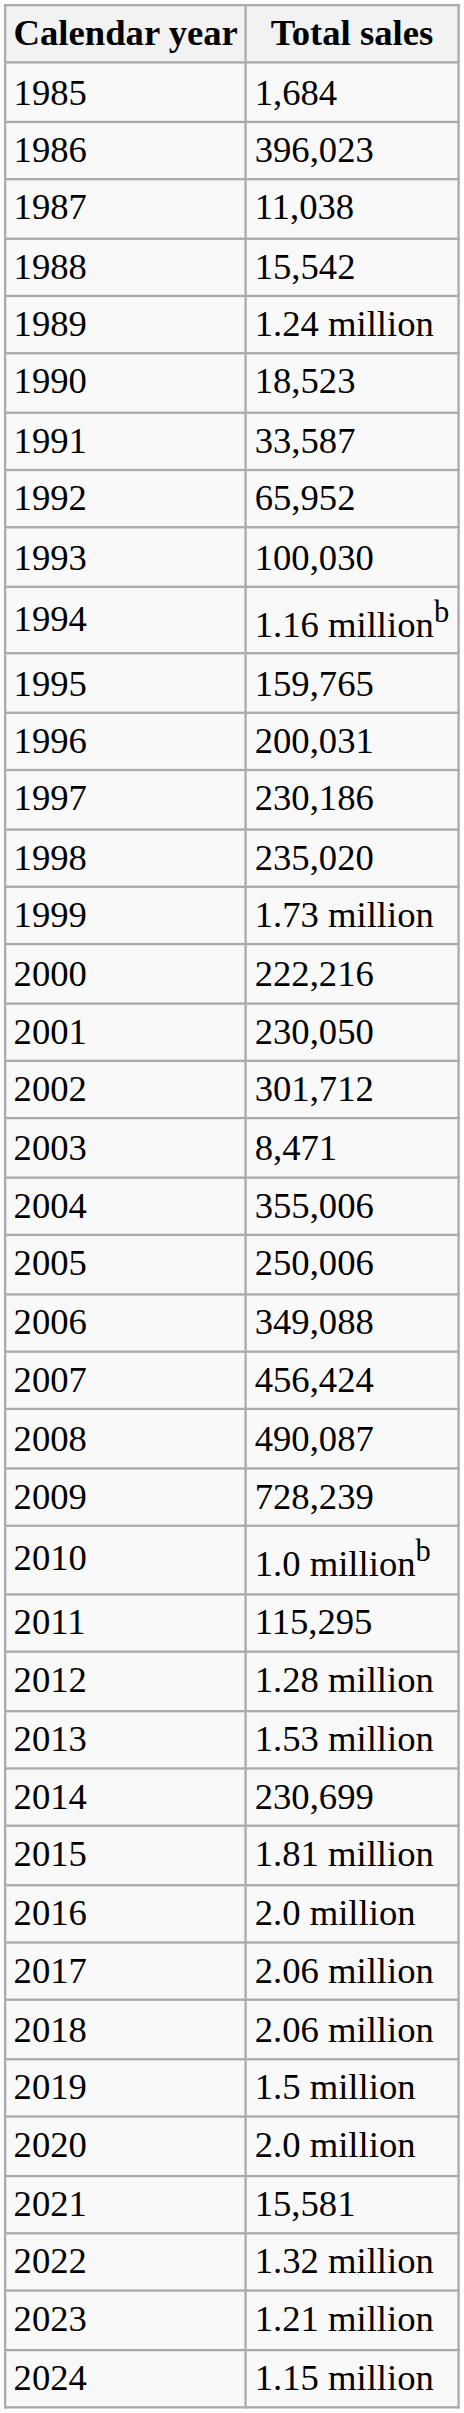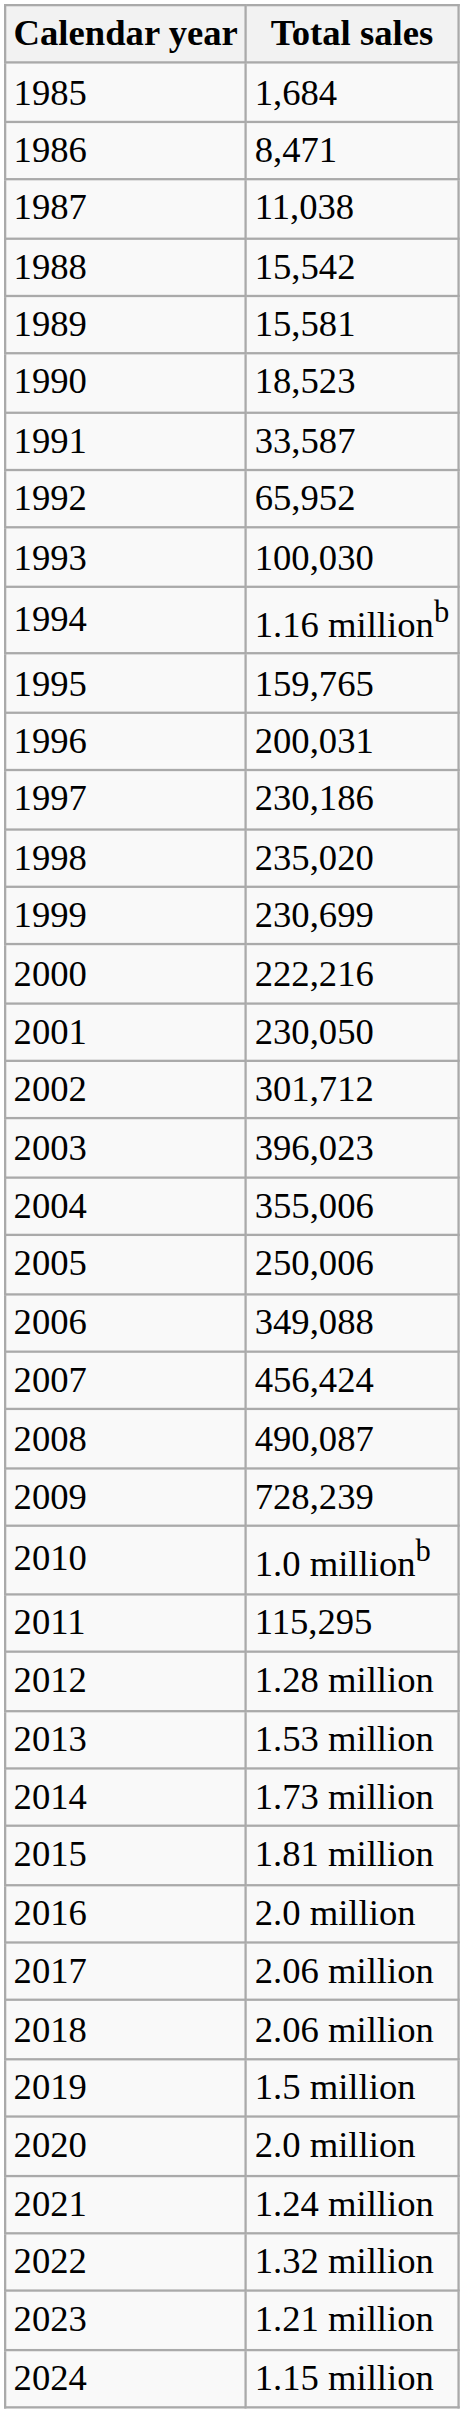(314, 149) 396,023 -> (296, 149) 8,471
(344, 324) 1.24 million -> (305, 324) 15,581
(344, 915) 1.73 million -> (314, 915) 230,699
(296, 1147) 8,471 -> (314, 1147) 396,023
(314, 1796) 230,699 -> (344, 1796) 1.73 million
(305, 2203) 15,581 -> (344, 2203) 1.24 million
